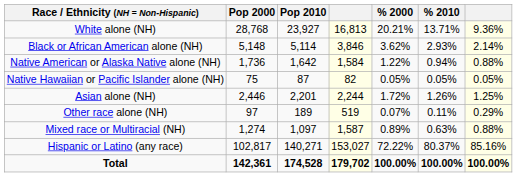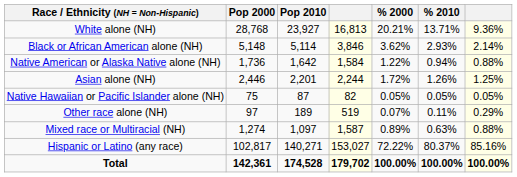rows swapped: (115, 96) <-> (115, 79)
